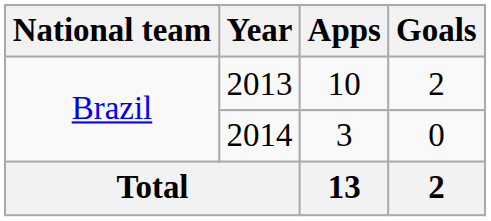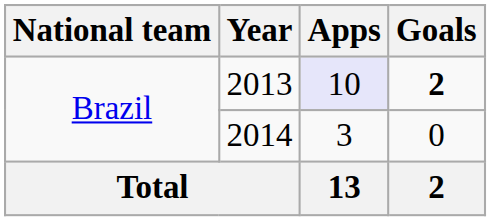(344, 82) no background -> (344, 82) lavender background
(436, 82) normal -> (436, 82) bold
